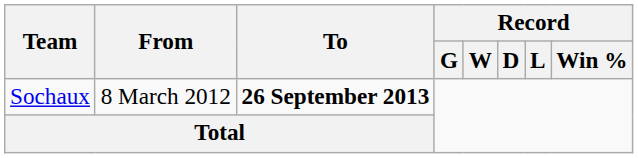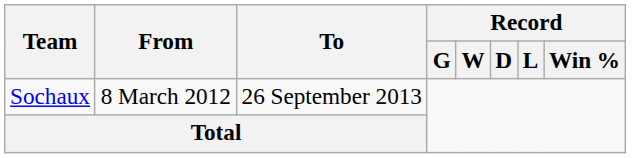(335, 96) bold -> (332, 96) normal
